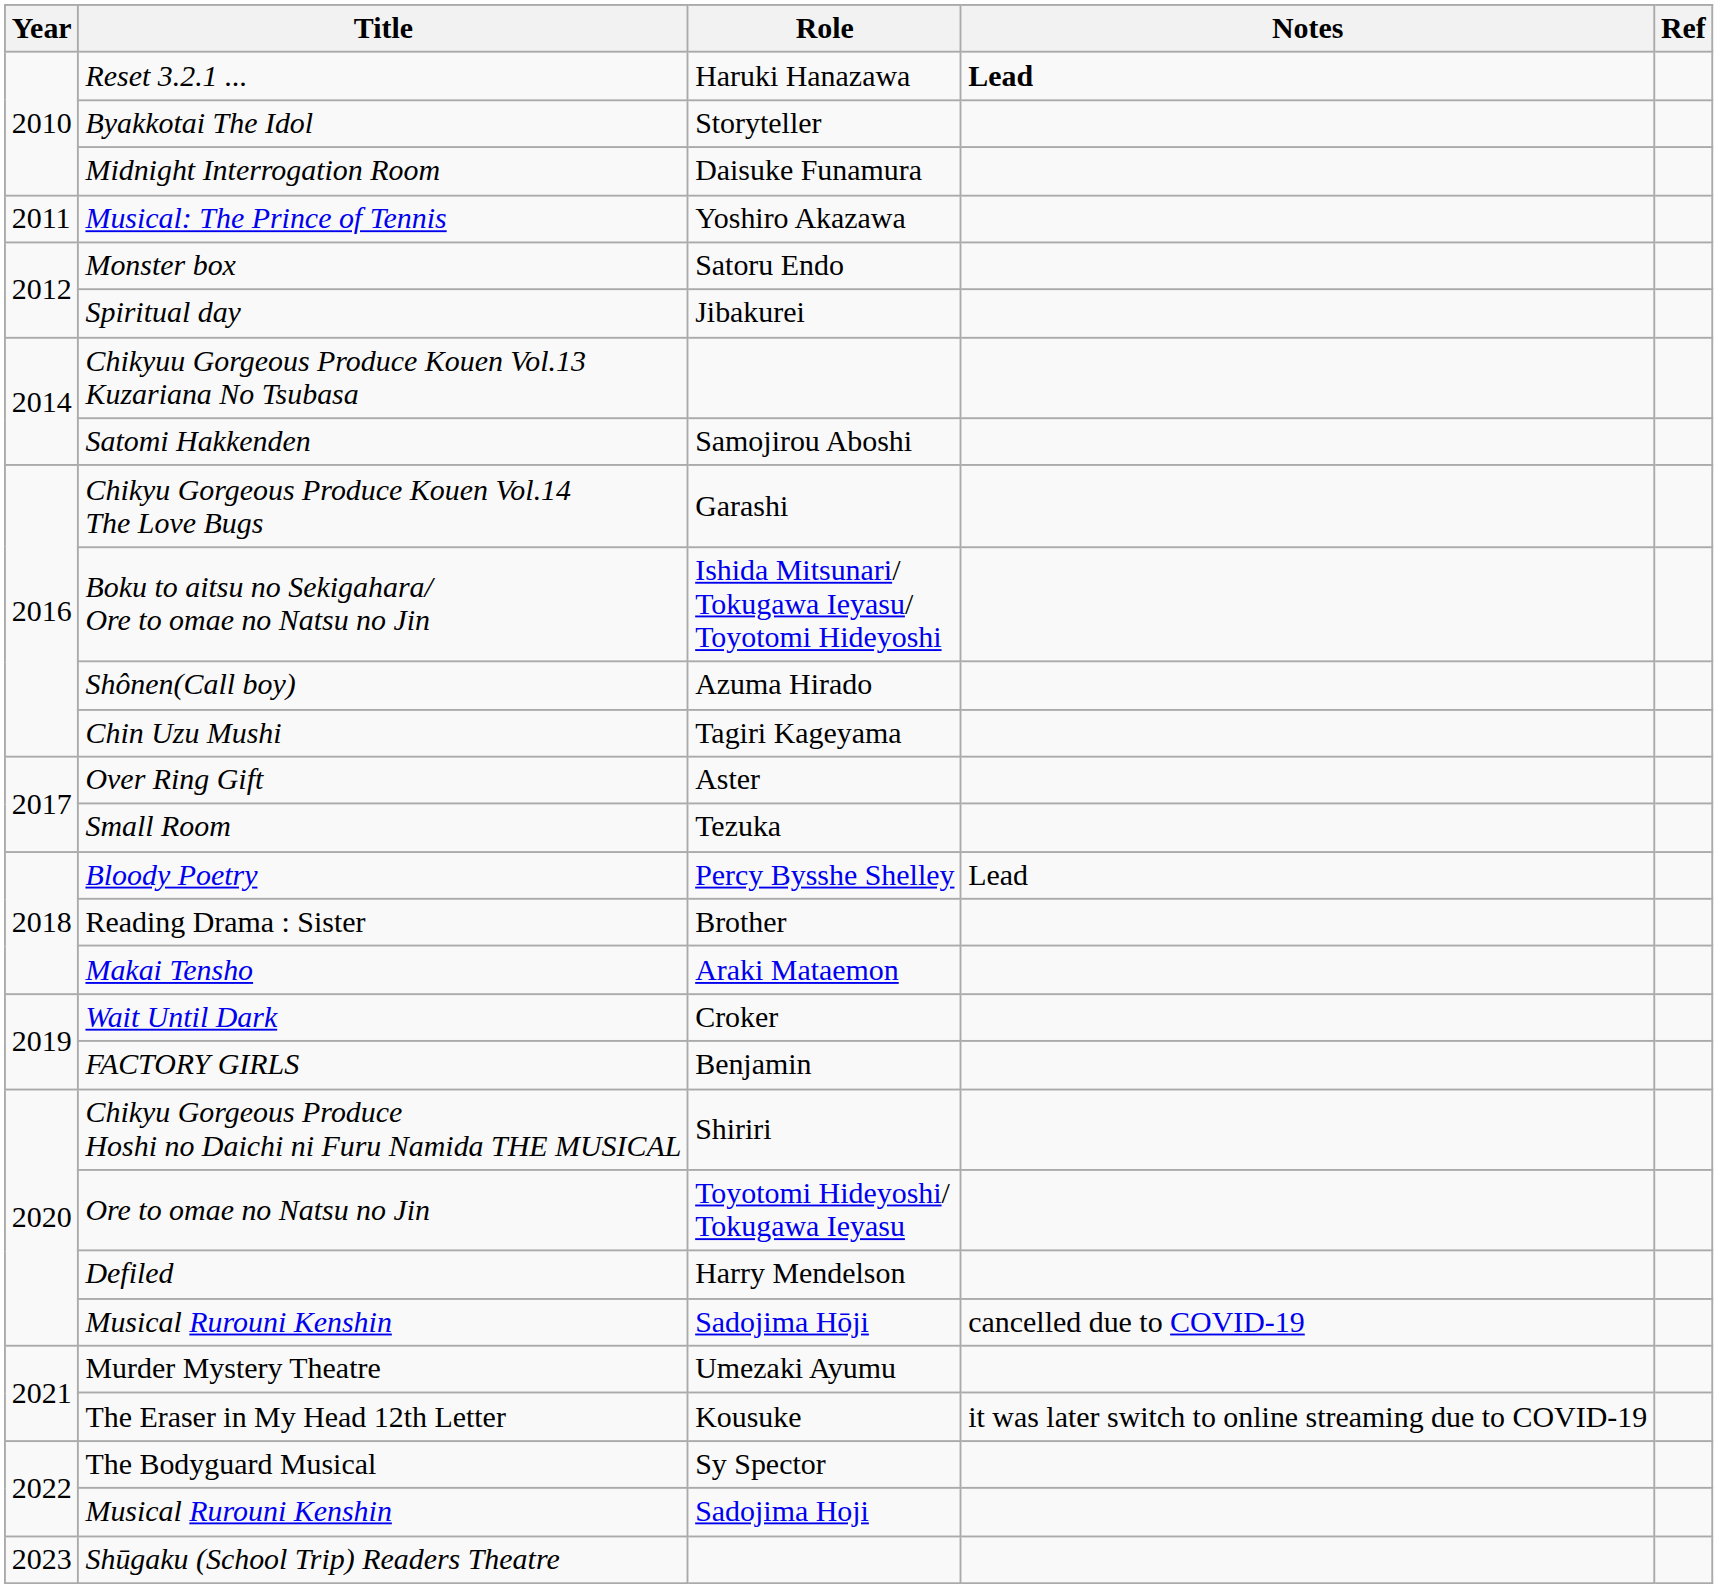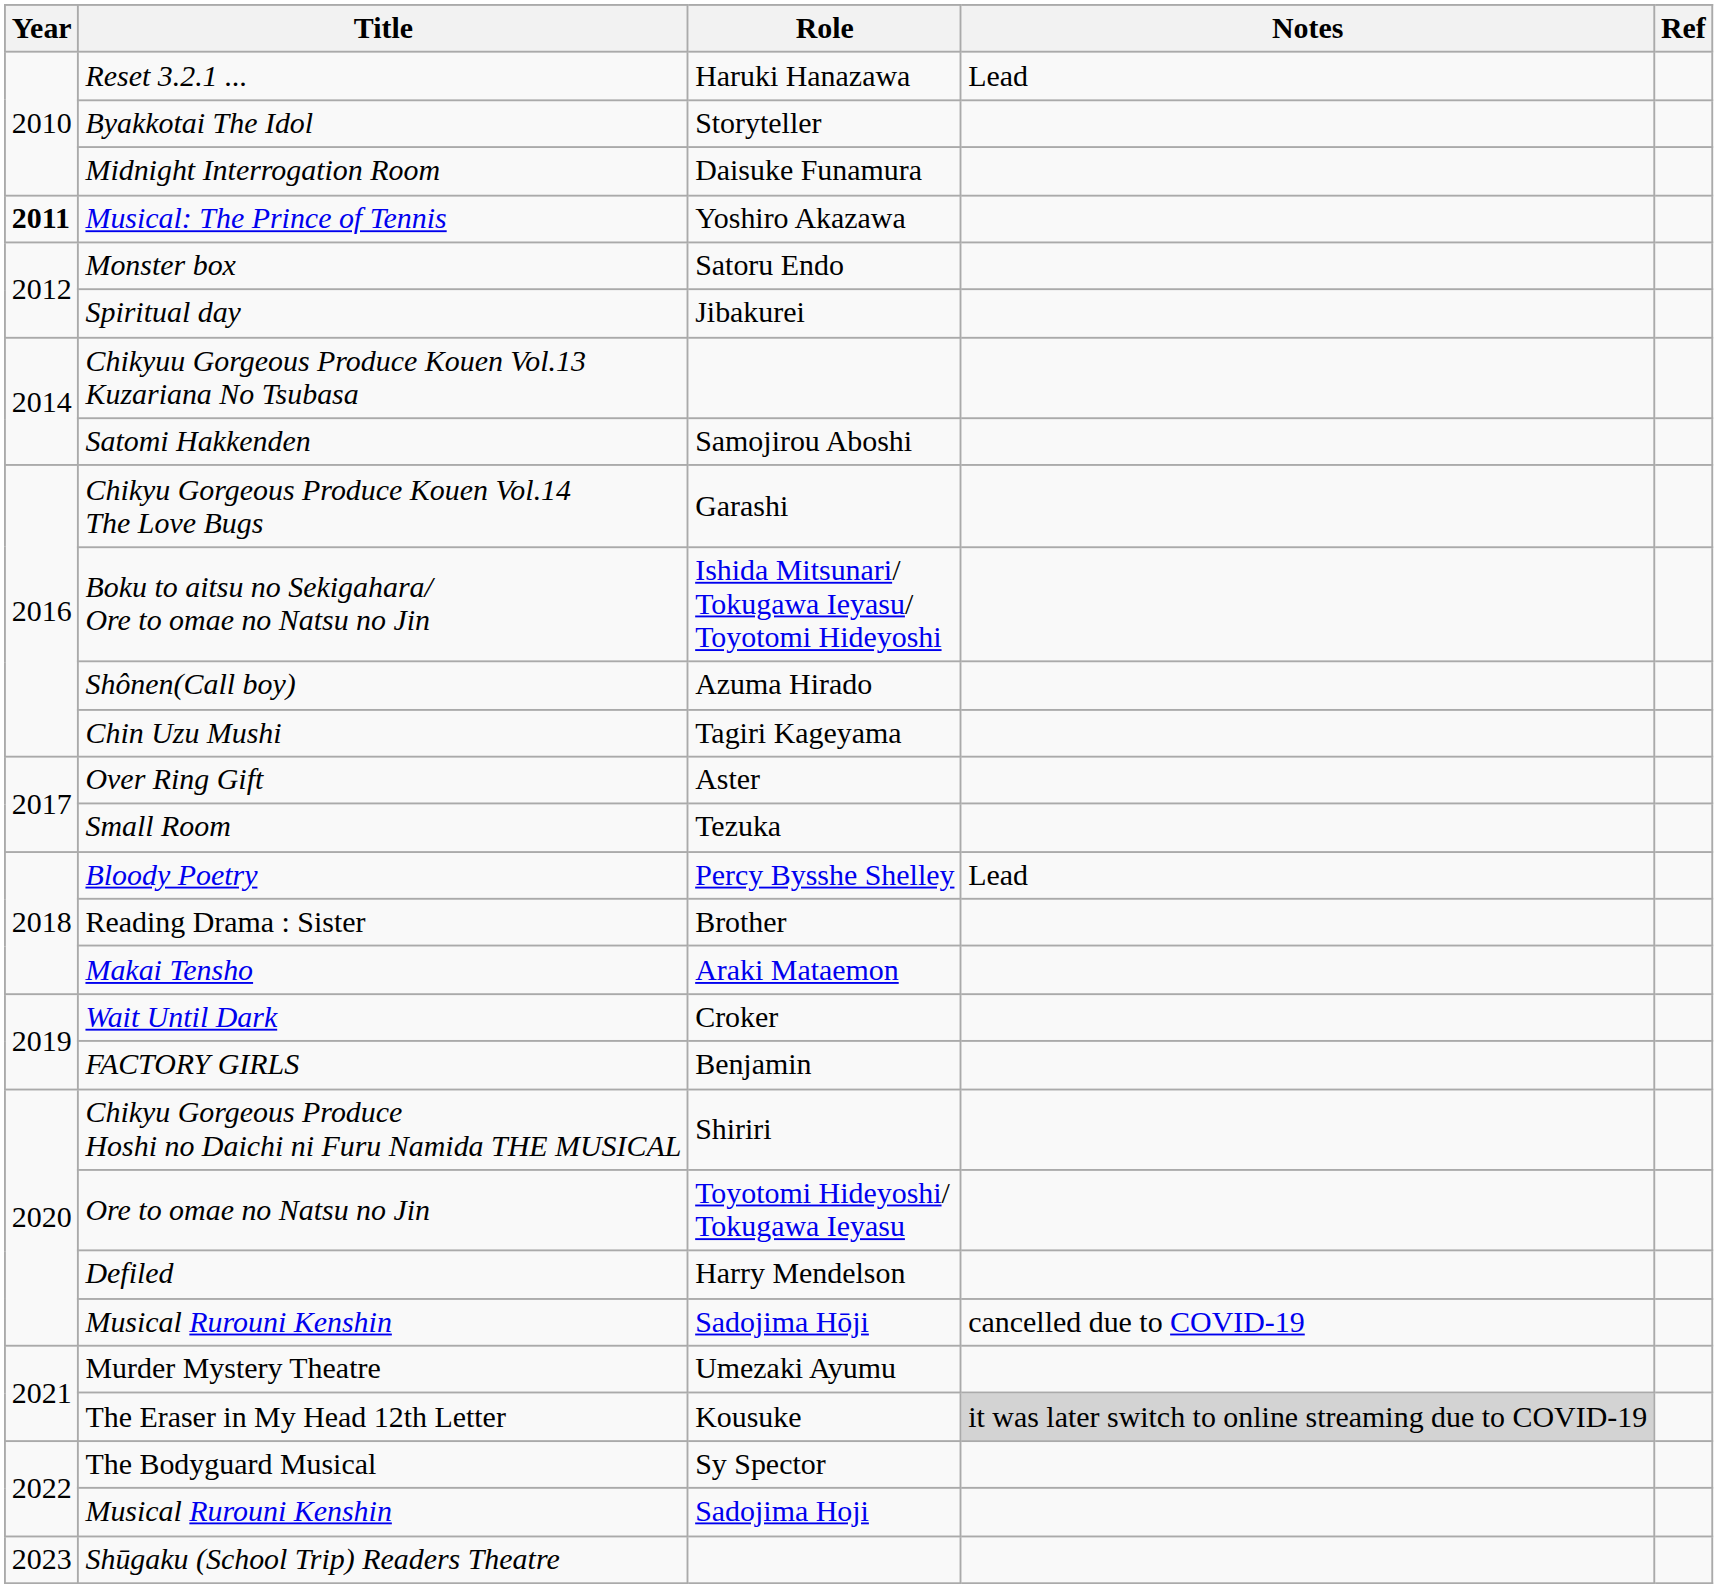(1001, 75) bold -> (998, 75) normal
(41, 218) normal -> (41, 218) bold
(1308, 1416) no background -> (1308, 1416) lightgrey background
